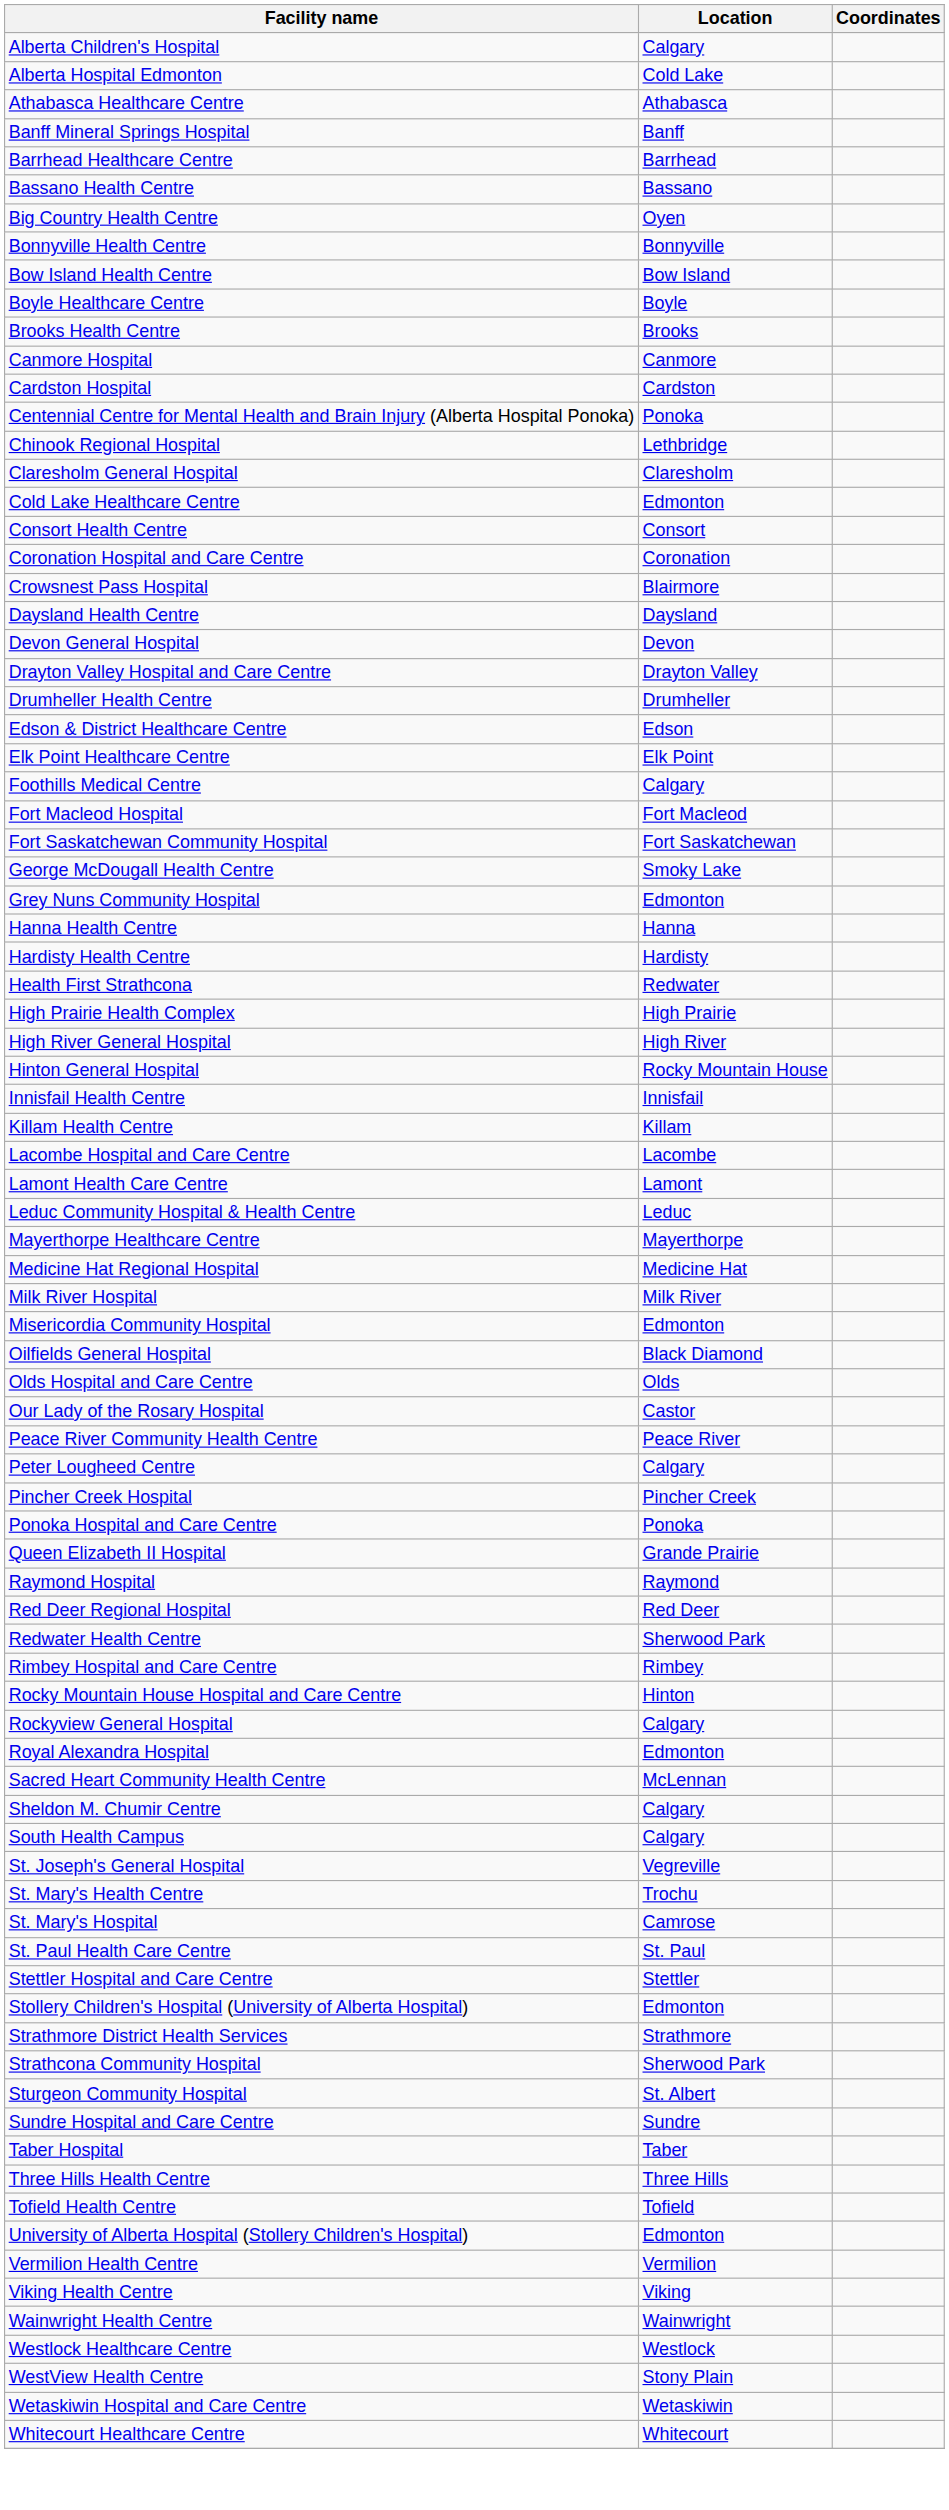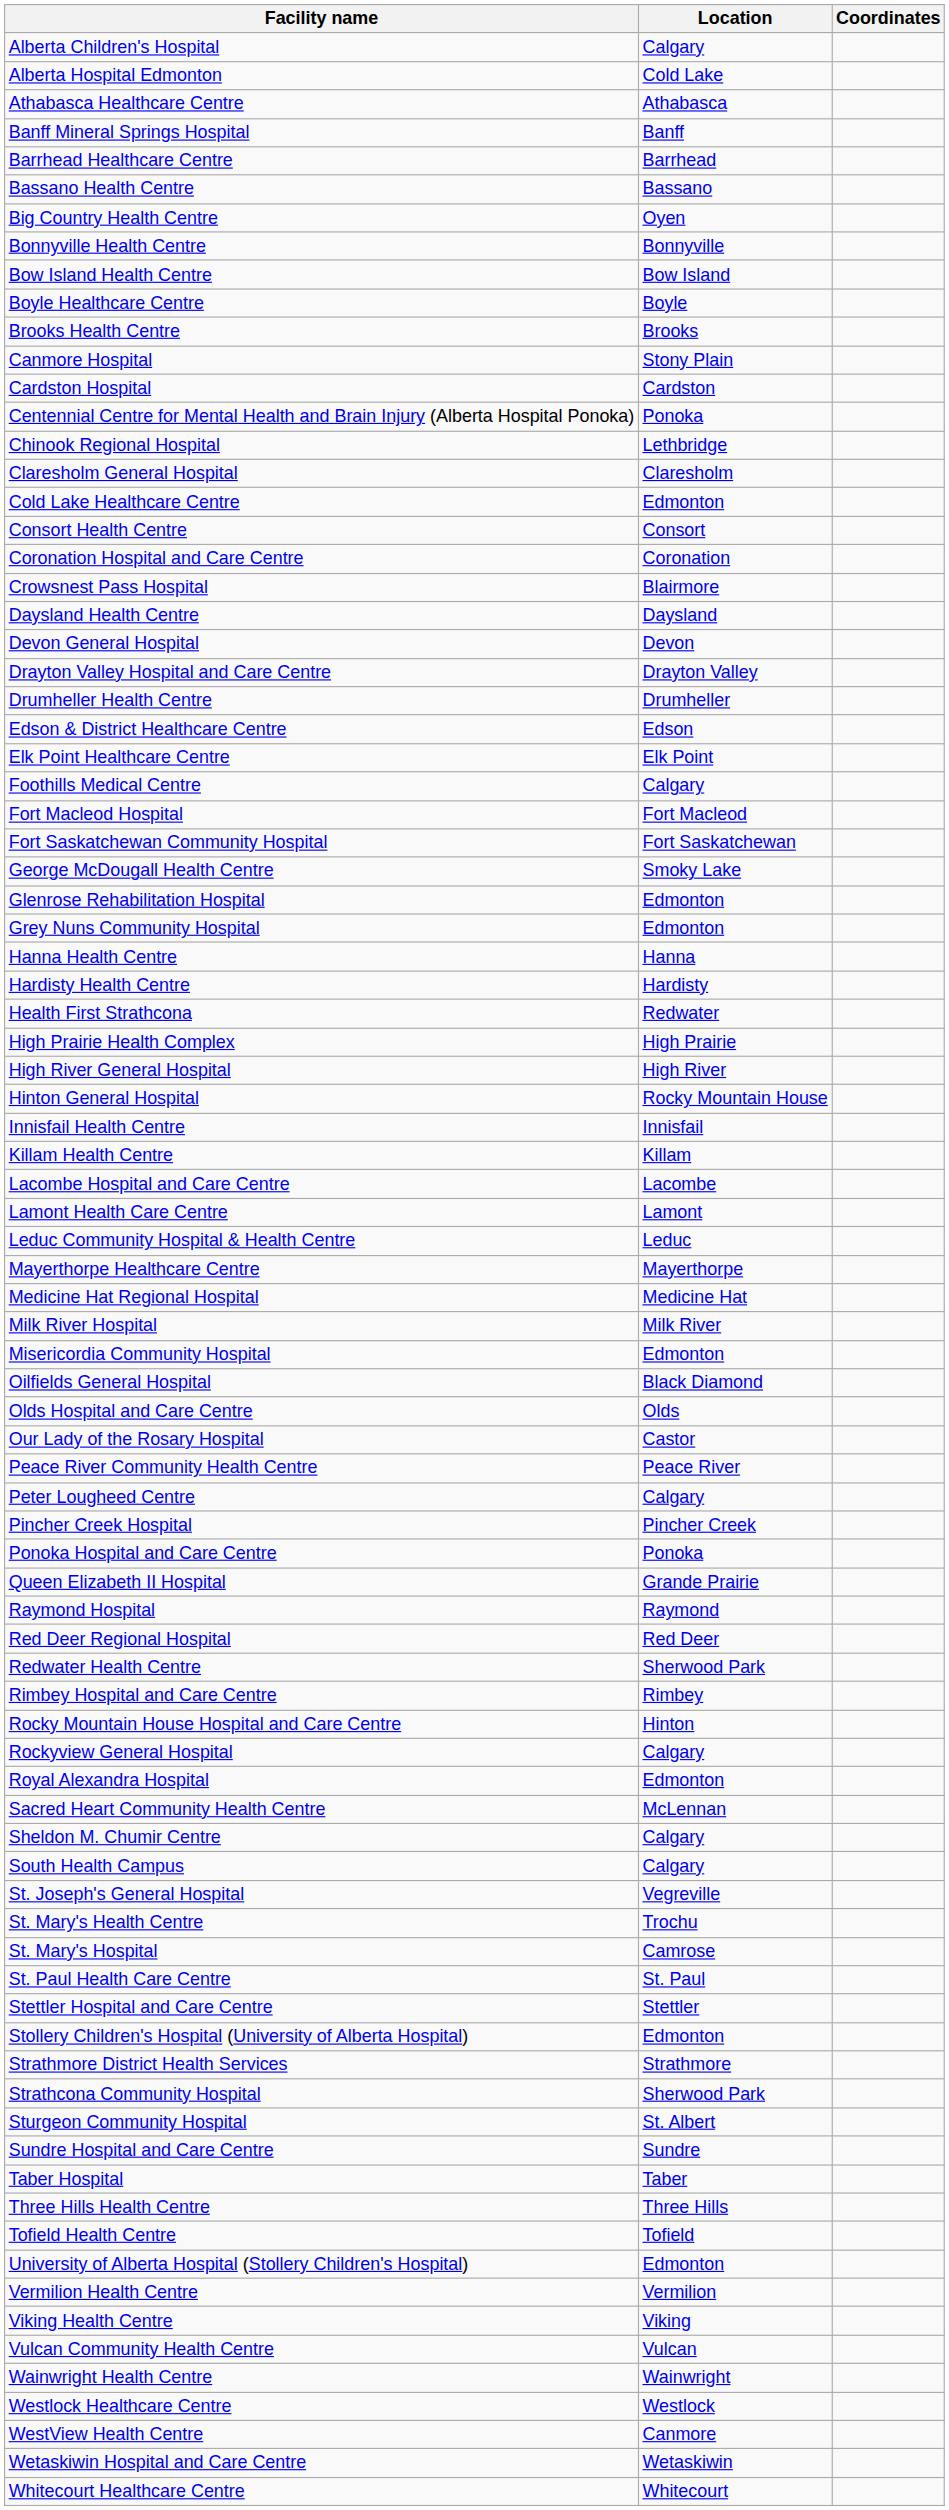(679, 359) Canmore -> (688, 359) Stony Plain
+ row: (137, 899)
+ row: (141, 2349)
(688, 2377) Stony Plain -> (679, 2434) Canmore
